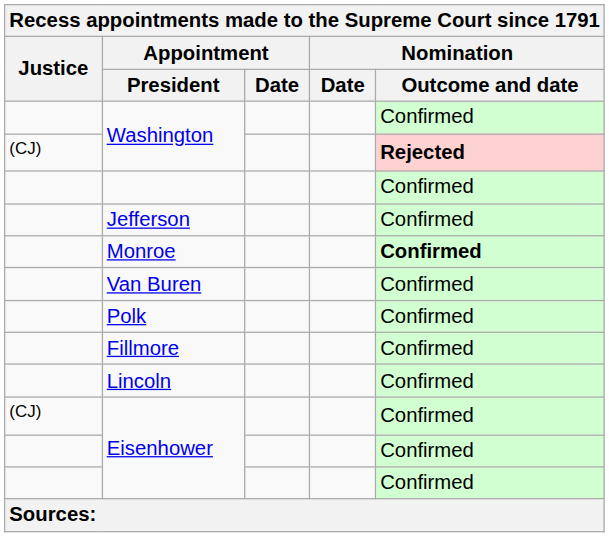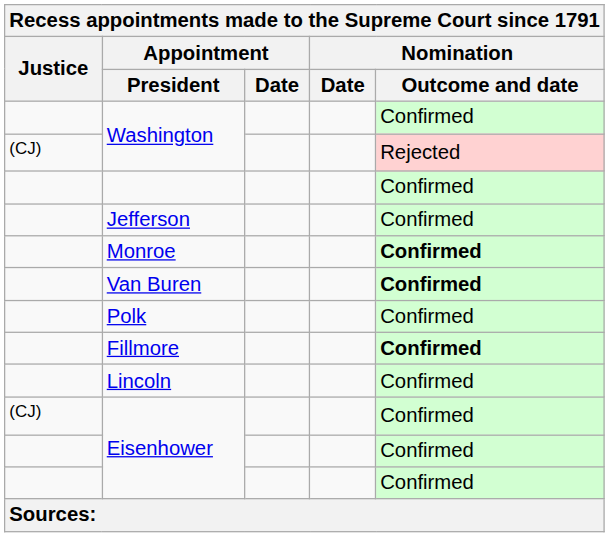(423, 152) bold -> (420, 152) normal
(427, 283) normal -> (431, 283) bold
(427, 348) normal -> (431, 348) bold
